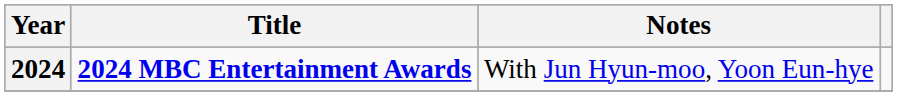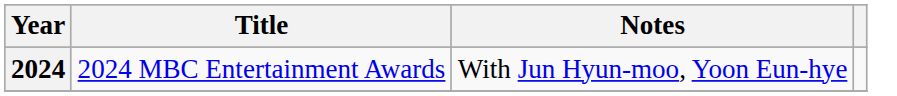(275, 68) bold -> (262, 68) normal
